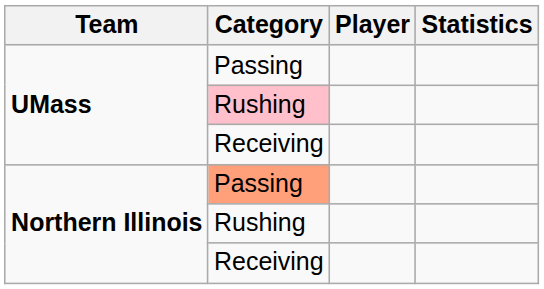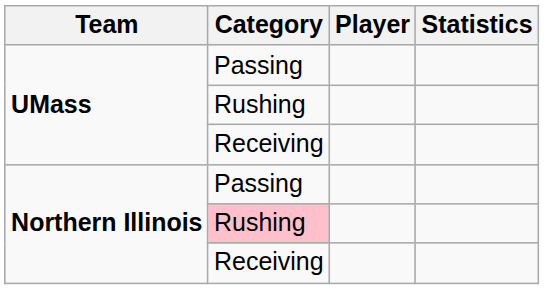(260, 104) pink background -> (260, 104) no background
(258, 183) lightsalmon background -> (258, 183) no background
(260, 223) no background -> (260, 223) pink background
